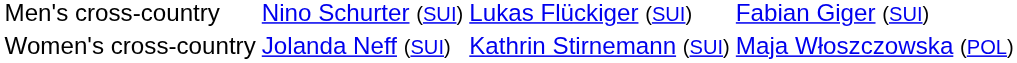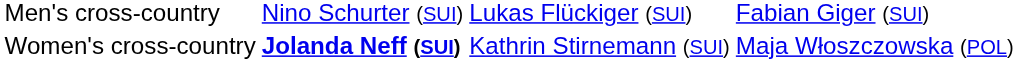(356, 46) normal -> (361, 46) bold
